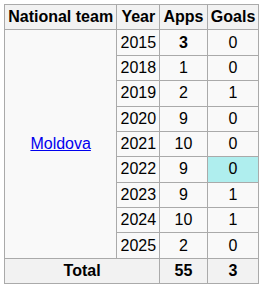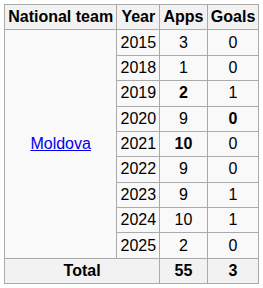(183, 42) bold -> (183, 42) normal
(183, 93) normal -> (183, 93) bold
(233, 118) normal -> (233, 118) bold
(183, 144) normal -> (183, 144) bold
(233, 169) paleturquoise background -> (233, 169) no background
